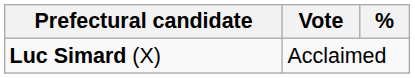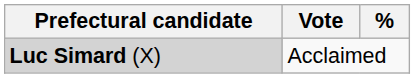(85, 55) no background -> (85, 55) lightgrey background
